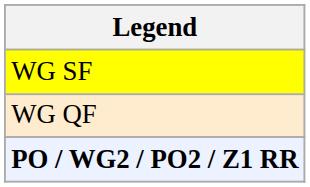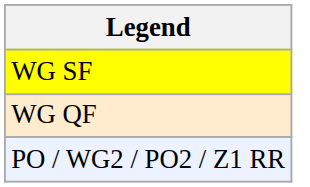(155, 159) bold -> (148, 159) normal
